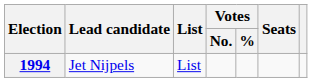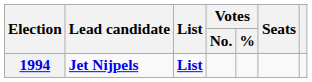(102, 65) normal -> (104, 65) bold
(189, 65) normal -> (190, 65) bold
